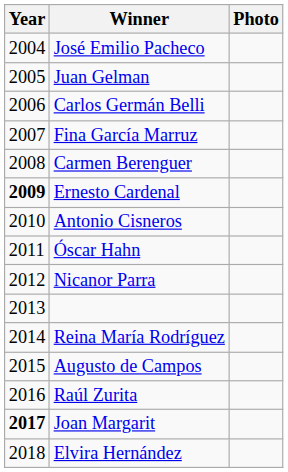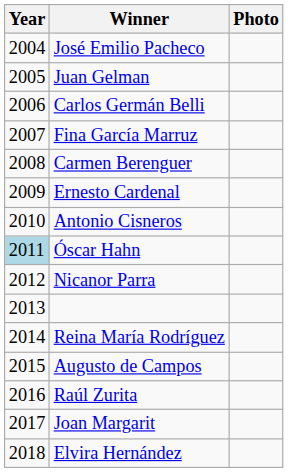(27, 192) bold -> (27, 192) normal
(27, 250) no background -> (27, 250) lightblue background
(27, 423) bold -> (27, 423) normal
